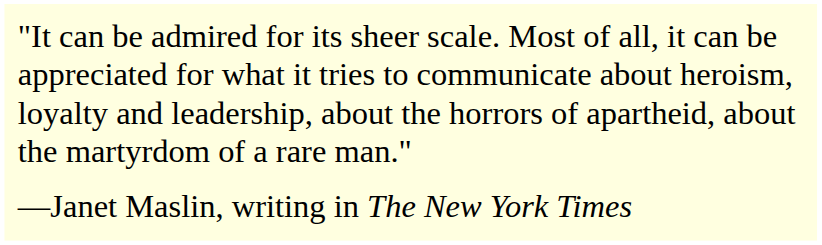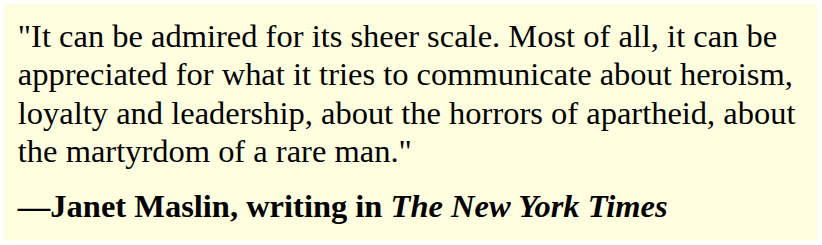(325, 206) normal -> (343, 206) bold
